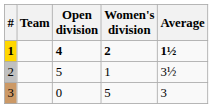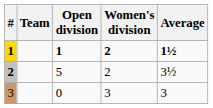(59, 51) 4 -> (59, 51) 1
(11, 72) normal -> (11, 72) bold
(107, 72) 1 -> (107, 72) 2
(107, 93) 5 -> (107, 93) 3
